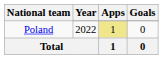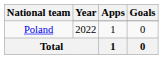(113, 29) khaki background -> (113, 29) no background
